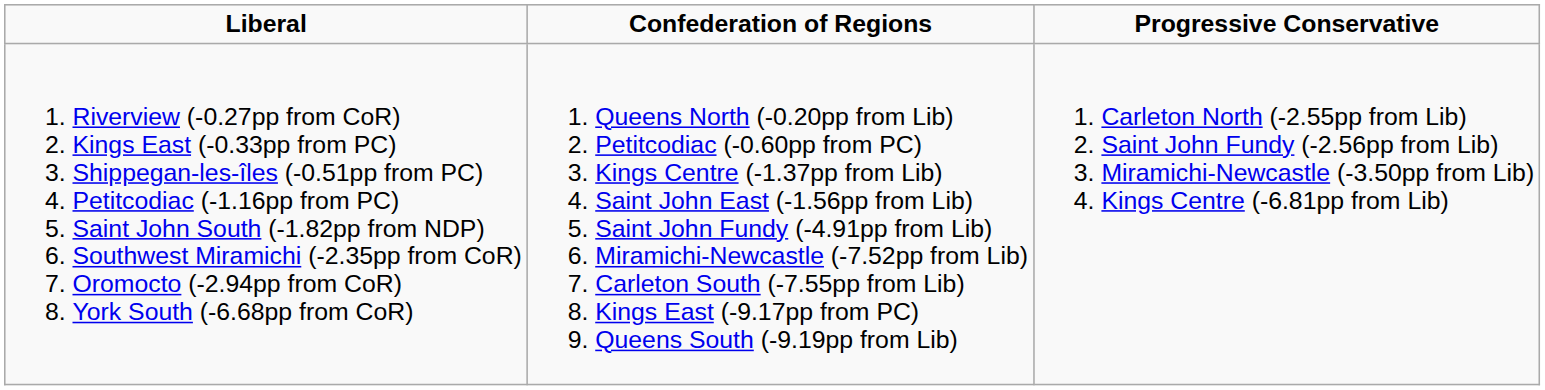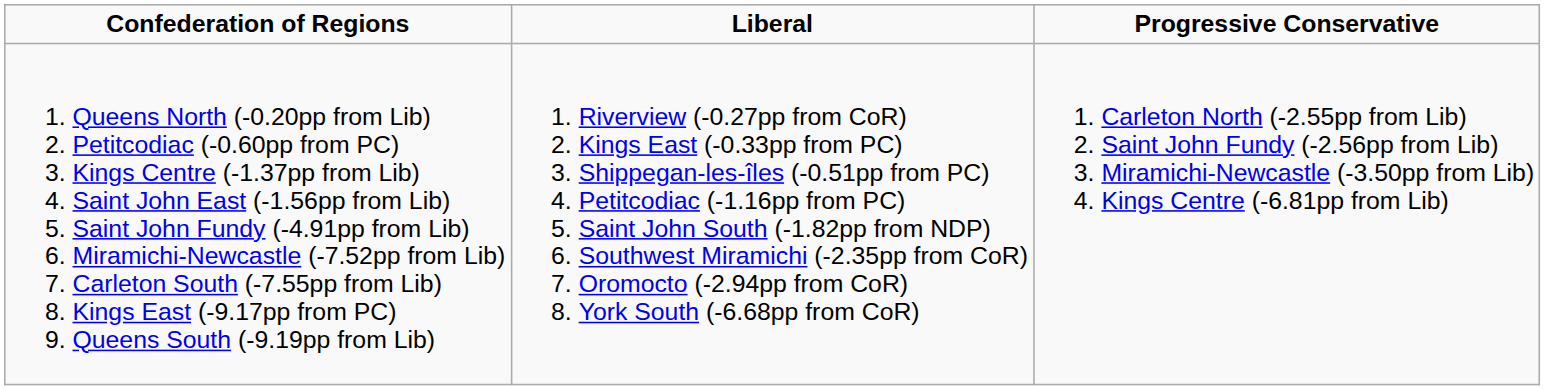columns swapped: (266, 24) <-> (781, 24)
